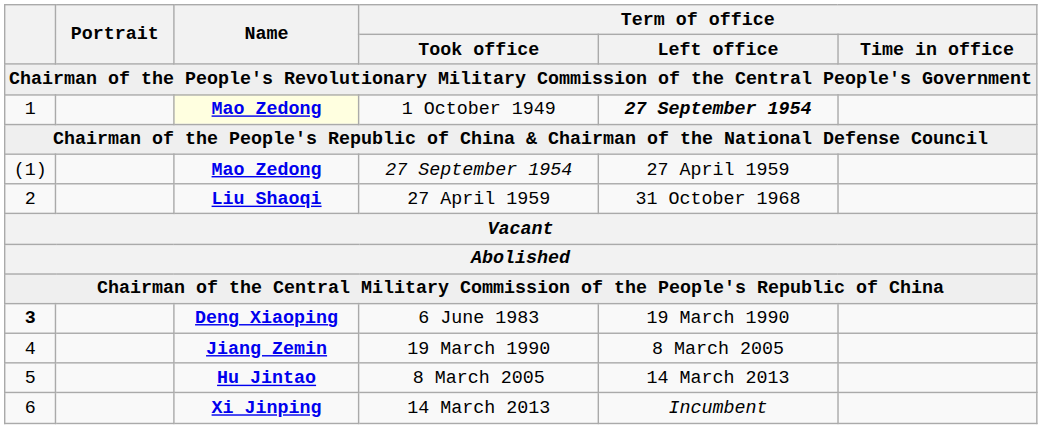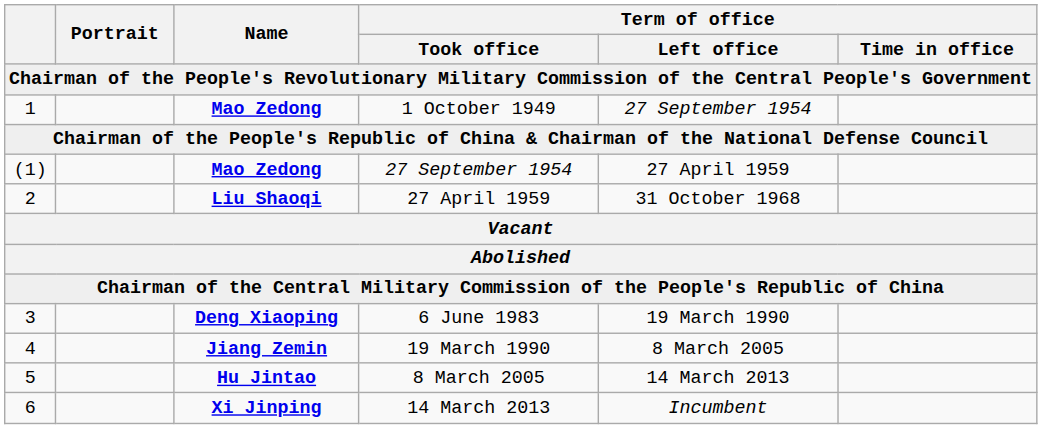(267, 109) lightyellow background -> (267, 109) no background
(718, 109) bold -> (718, 109) normal
(30, 318) bold -> (30, 318) normal
